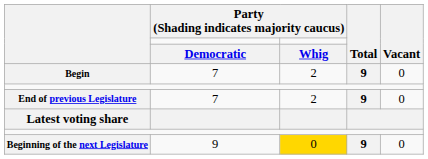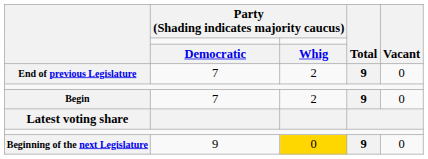rows swapped: (77, 99) <-> (77, 73)
